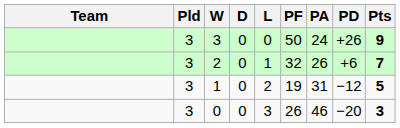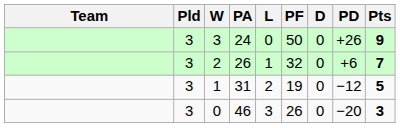columns swapped: (242, 16) <-> (320, 16)
